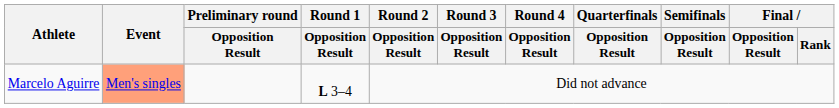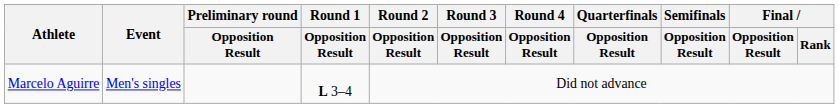(143, 84) lightsalmon background -> (143, 84) no background
